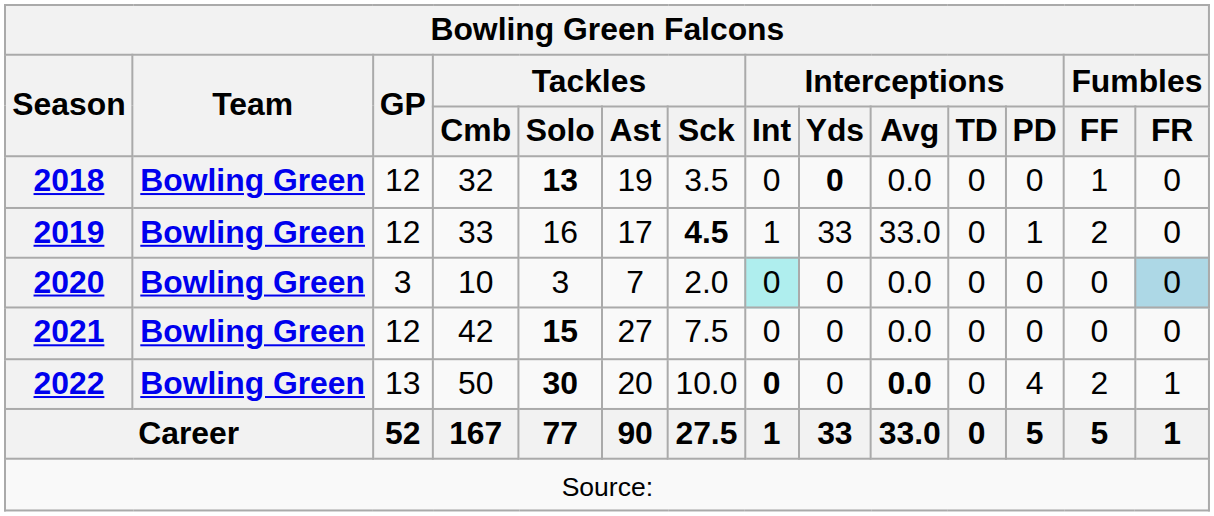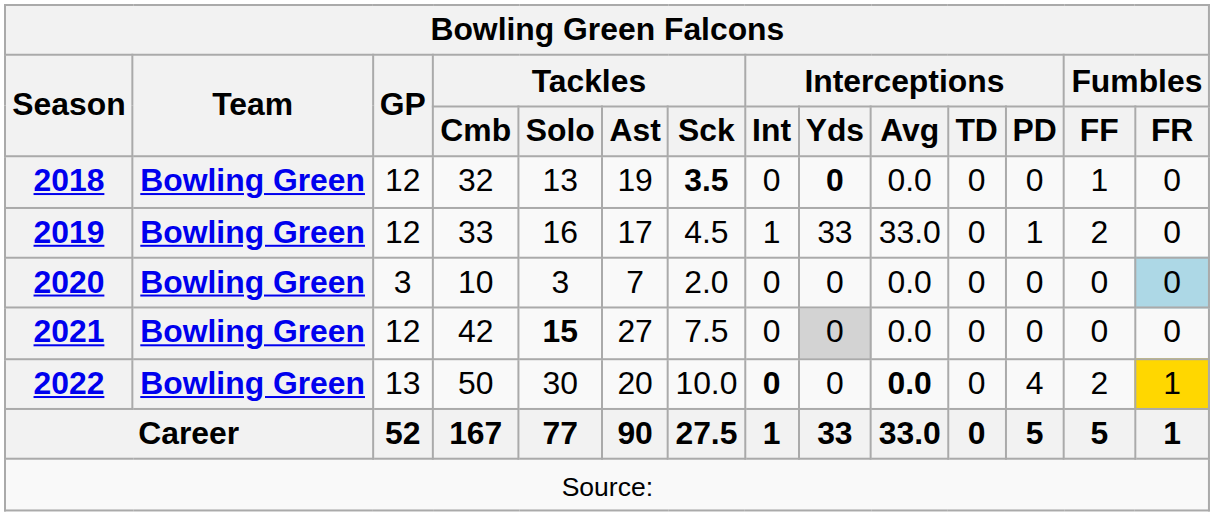(560, 181) bold -> (560, 181) normal
(706, 181) normal -> (706, 181) bold
(706, 231) bold -> (706, 231) normal
(772, 282) paleturquoise background -> (772, 282) no background
(835, 332) no background -> (835, 332) lightgrey background
(560, 383) bold -> (560, 383) normal
(1172, 383) no background -> (1172, 383) gold background
